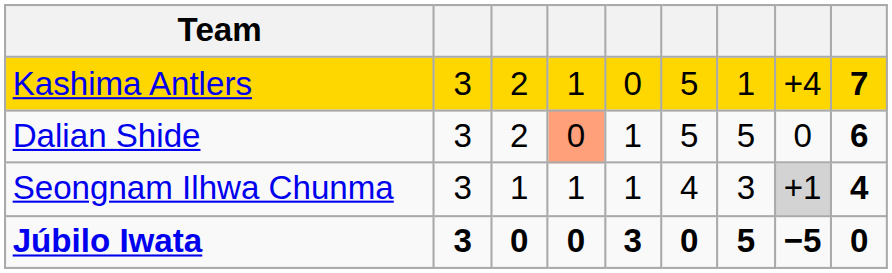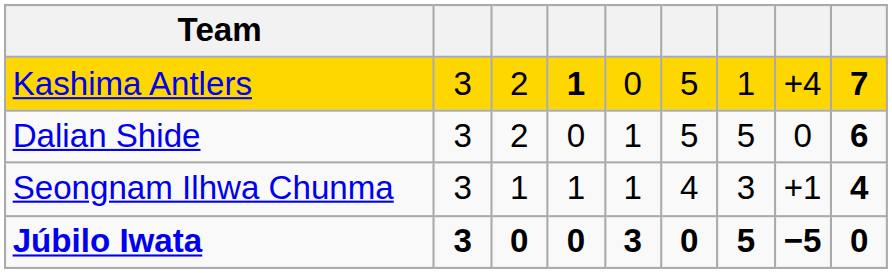(576, 83) normal -> (576, 83) bold
(576, 135) lightsalmon background -> (576, 135) no background
(803, 188) lightgrey background -> (803, 188) no background
